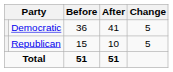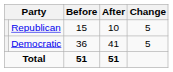rows swapped: (36, 28) <-> (36, 43)
